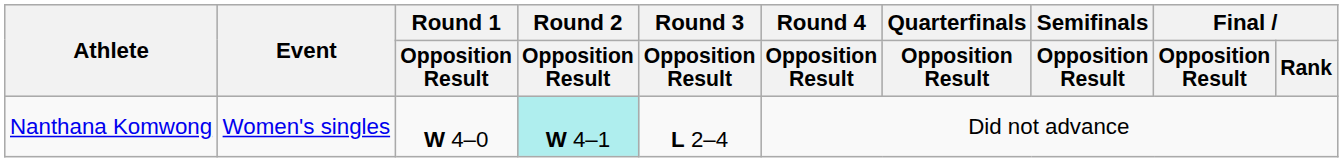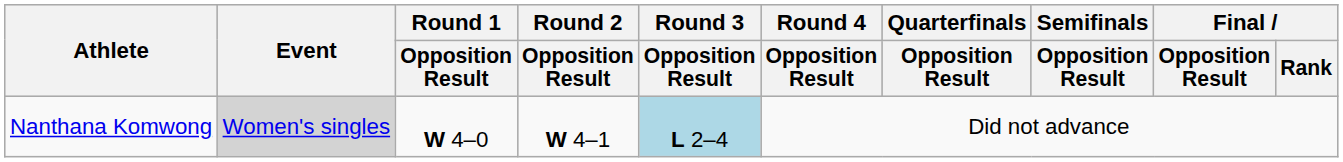(306, 127) no background -> (306, 127) lightgrey background
(578, 139) paleturquoise background -> (578, 139) no background
(700, 139) no background -> (700, 139) lightblue background
